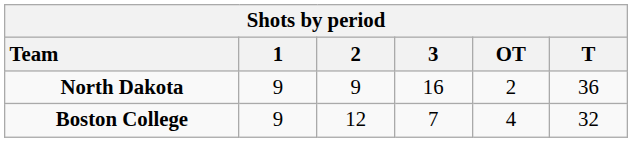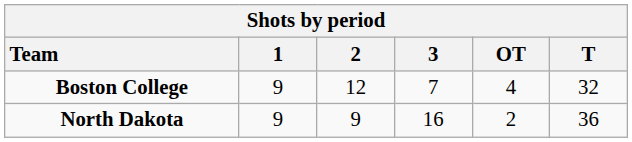rows swapped: (122, 86) <-> (122, 119)
